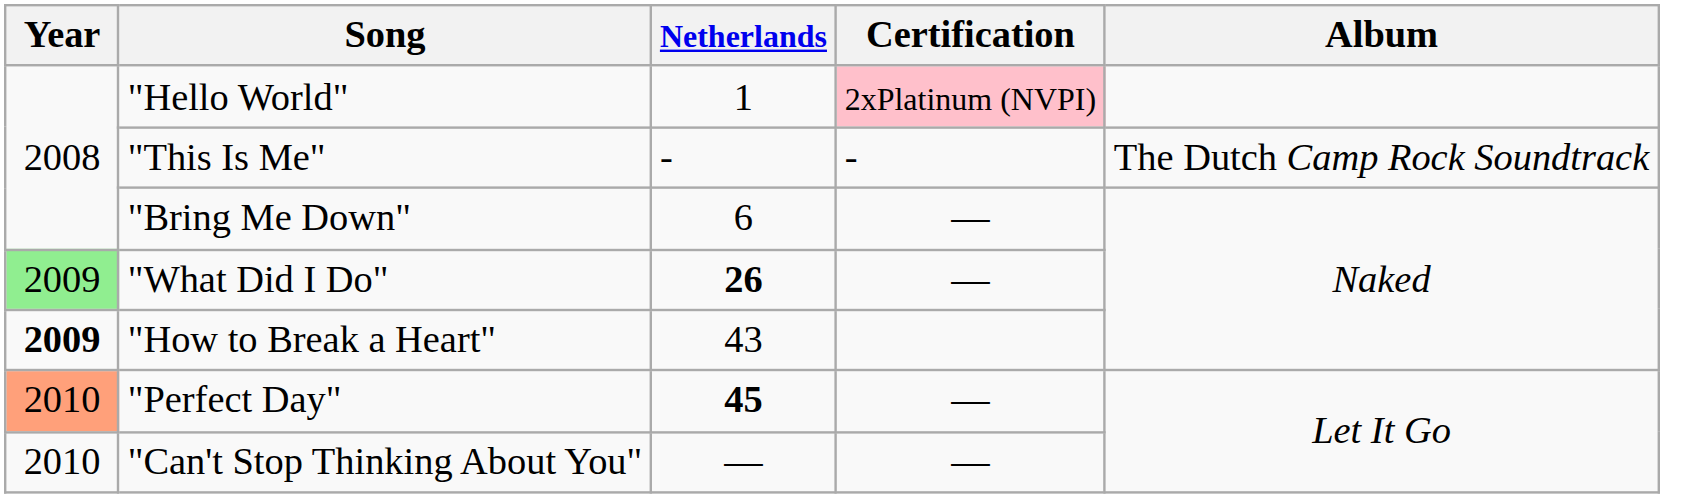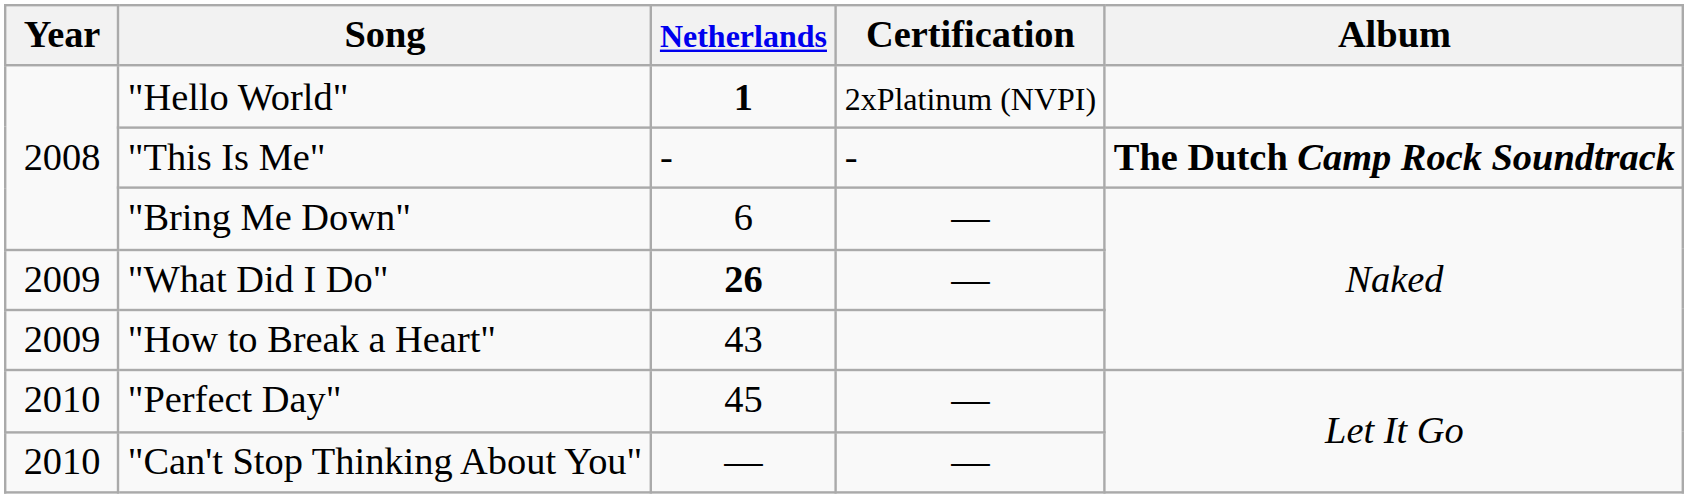(743, 95) normal -> (743, 95) bold
(970, 98) pink background -> (970, 98) no background
(1382, 156) normal -> (1394, 156) bold
(62, 278) lightgreen background -> (62, 278) no background
(62, 339) bold -> (62, 339) normal
(62, 400) lightsalmon background -> (62, 400) no background
(743, 400) bold -> (743, 400) normal
